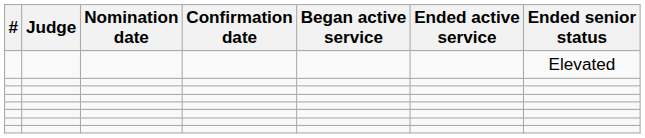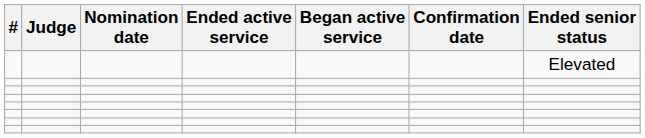columns swapped: (240, 27) <-> (467, 27)
